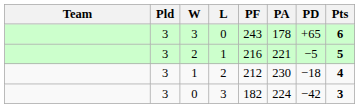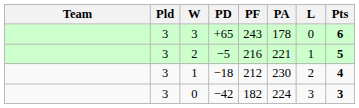columns swapped: (223, 14) <-> (311, 14)
